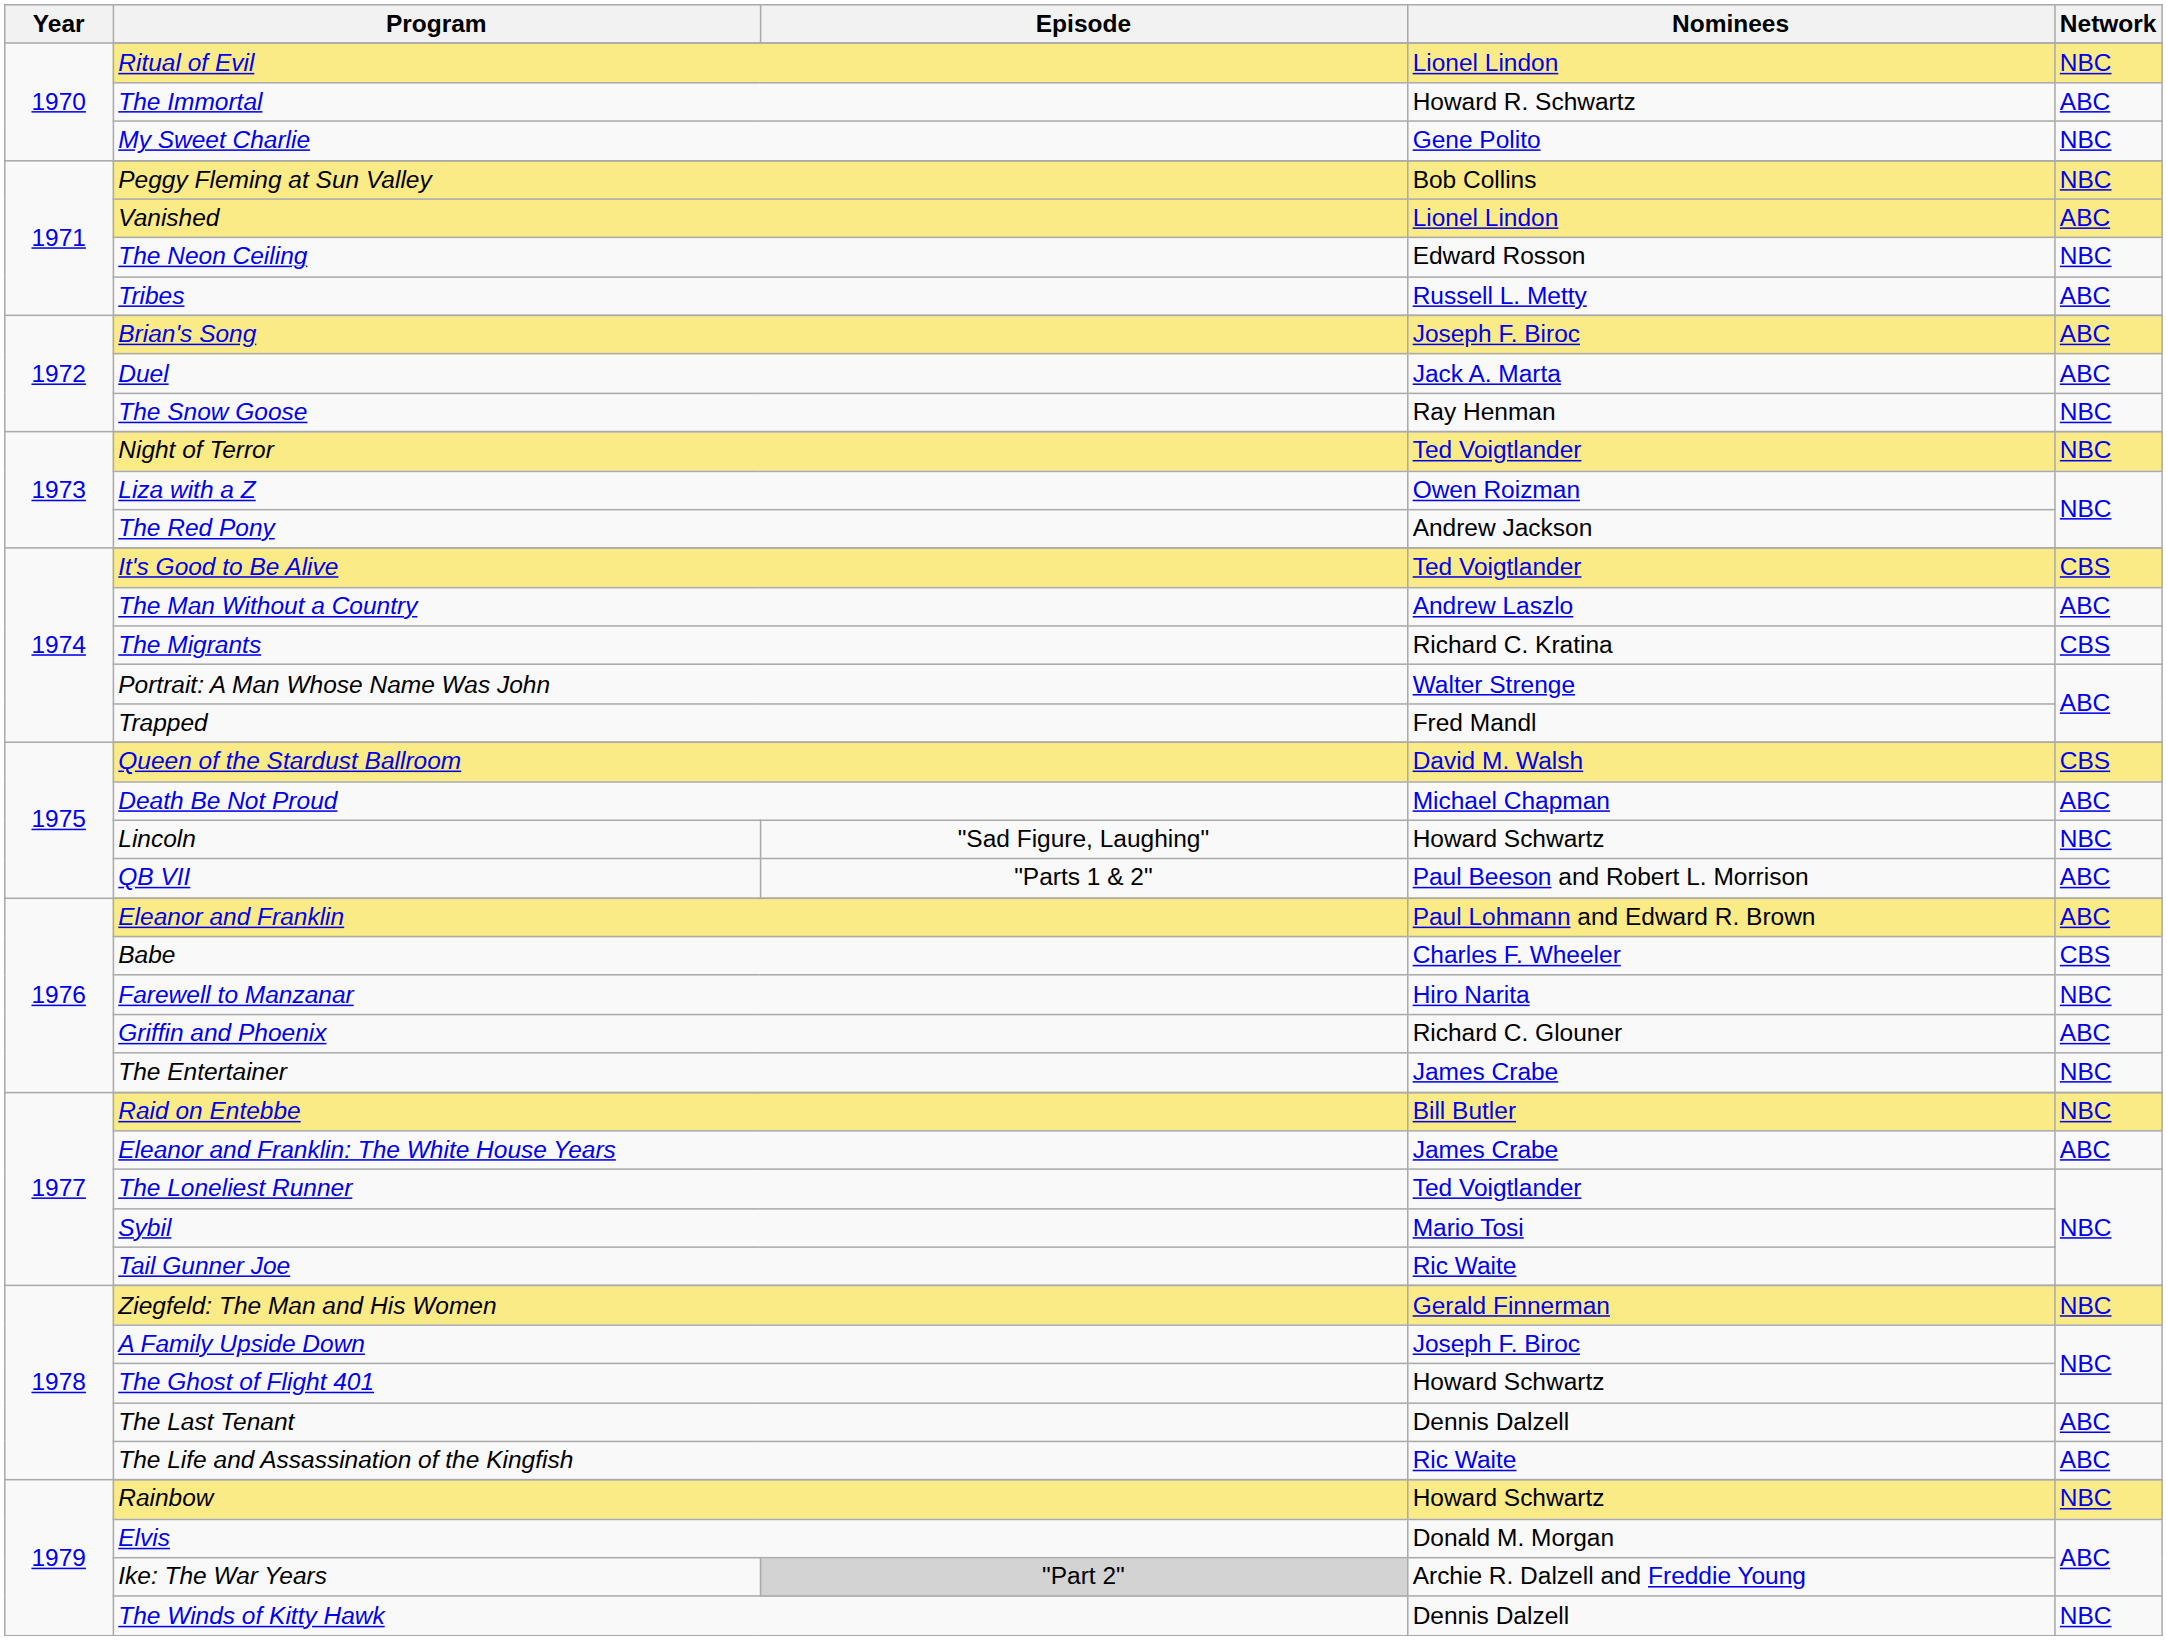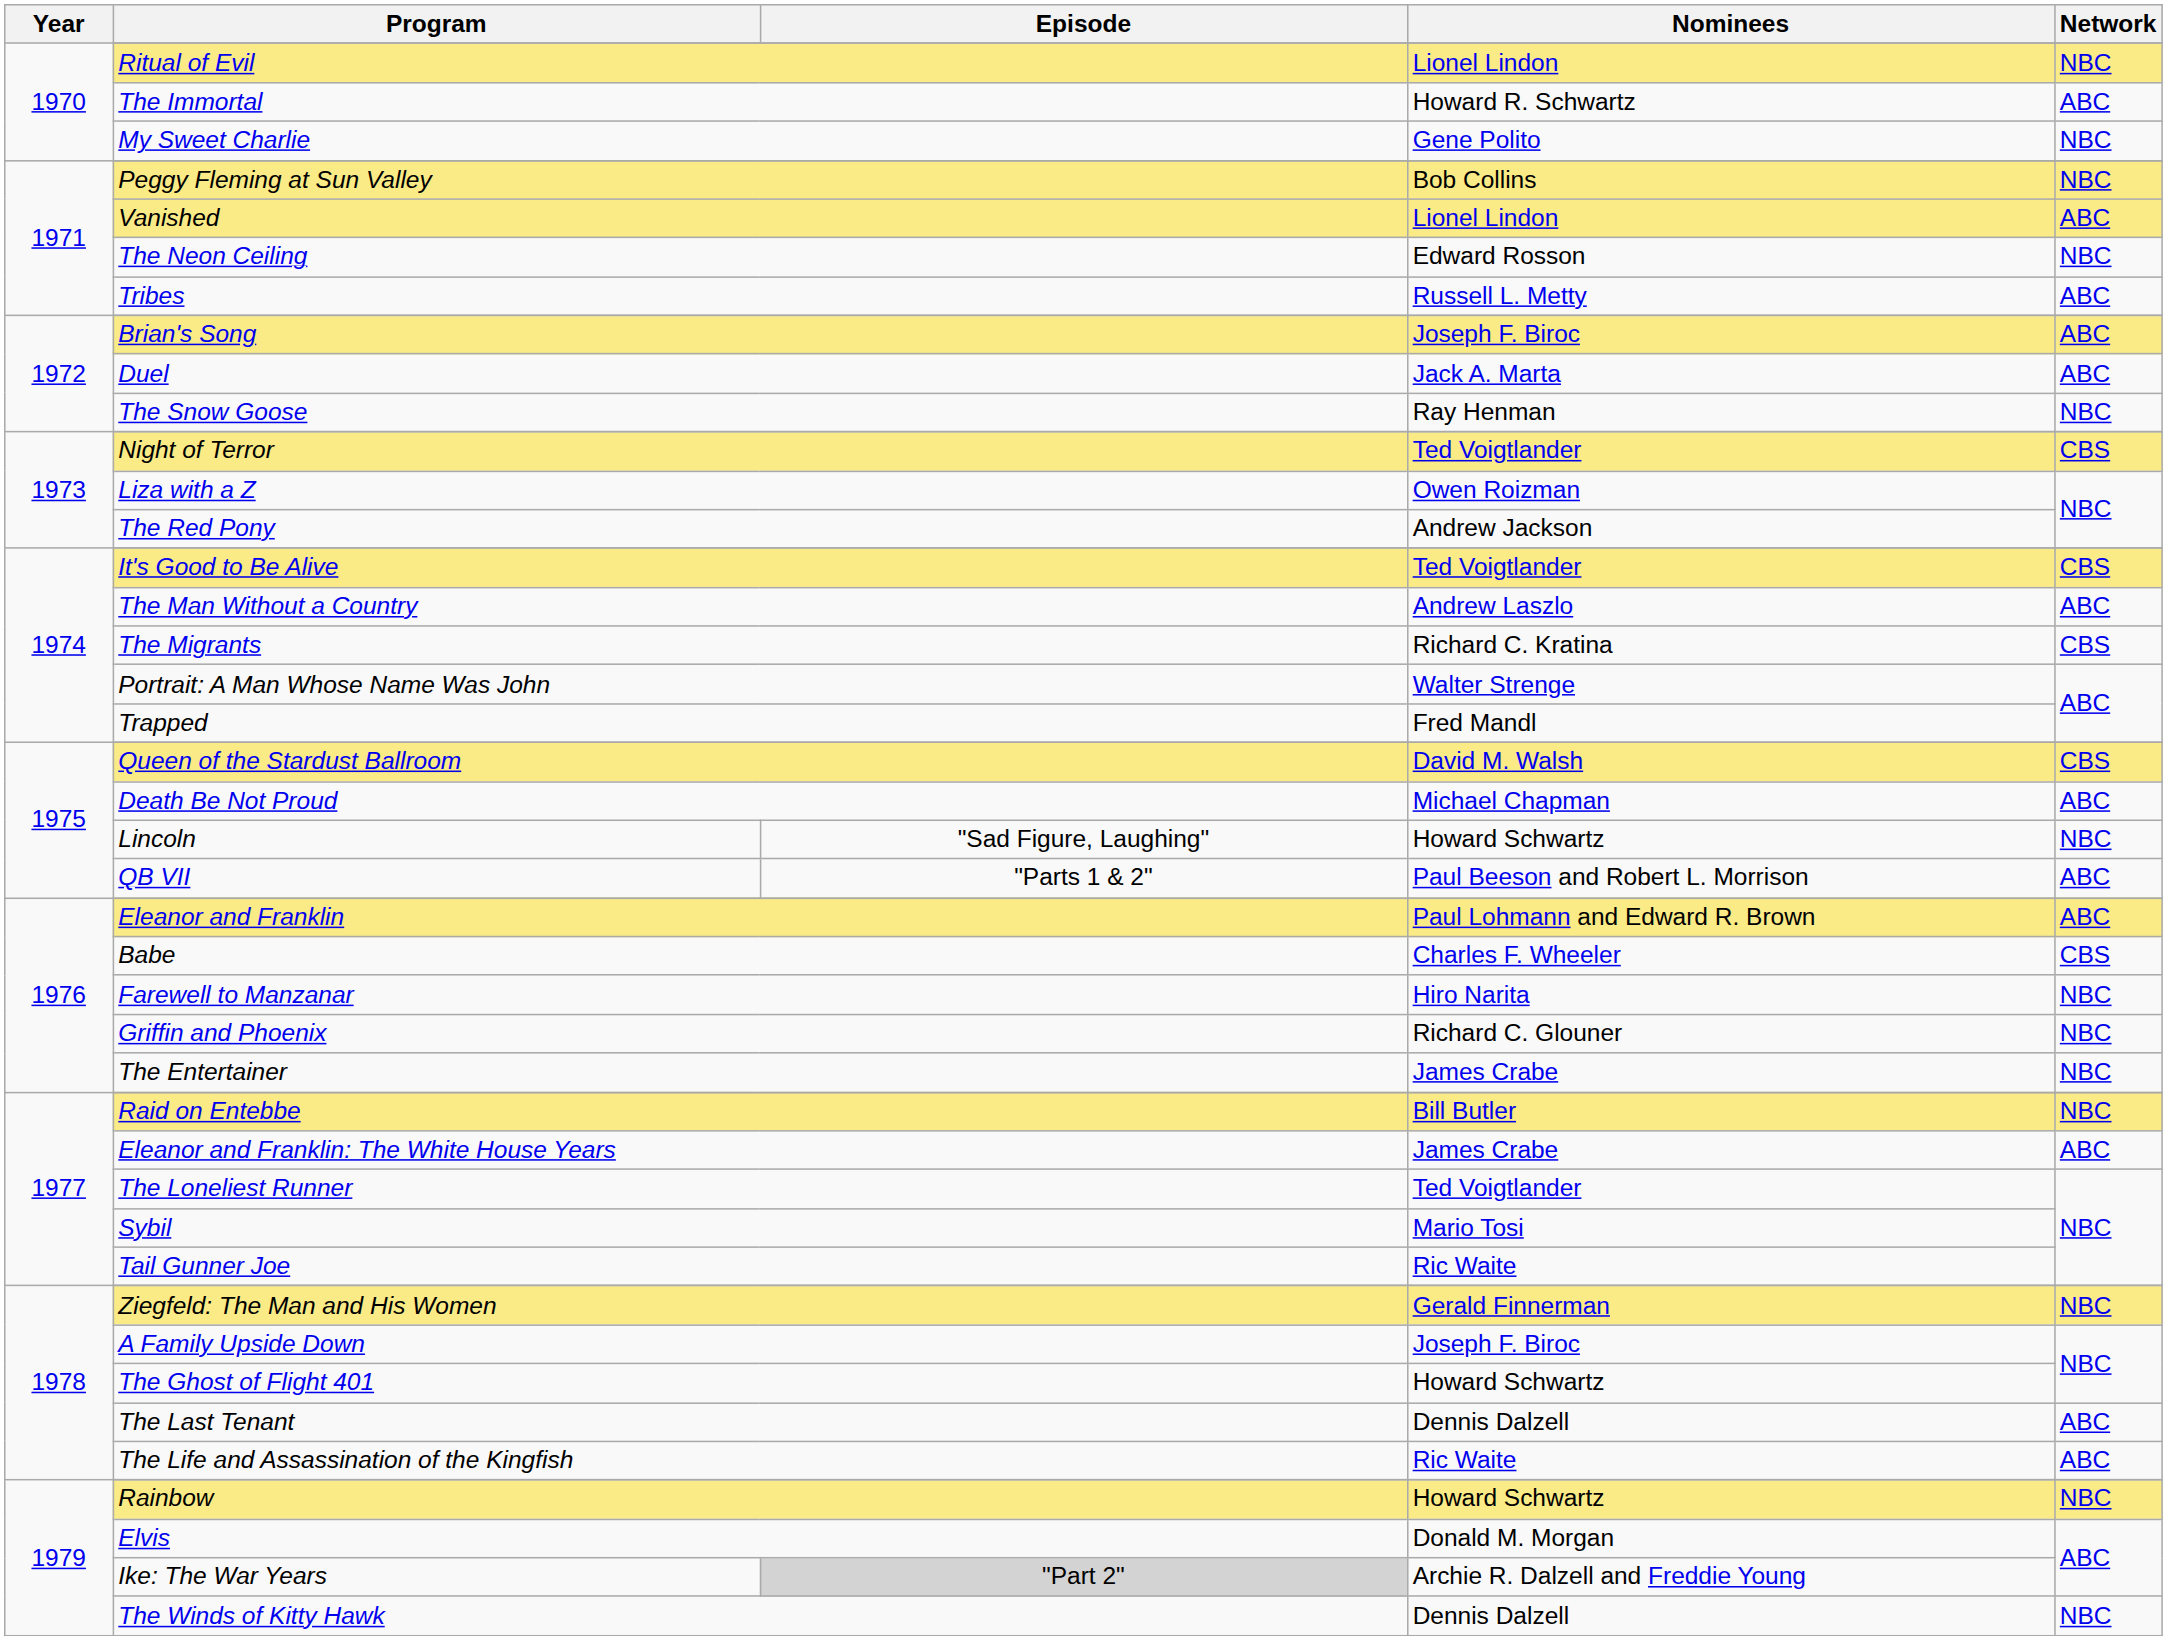(2086, 450) NBC -> (2085, 450) CBS
(2085, 1033) ABC -> (2086, 1033) NBC
